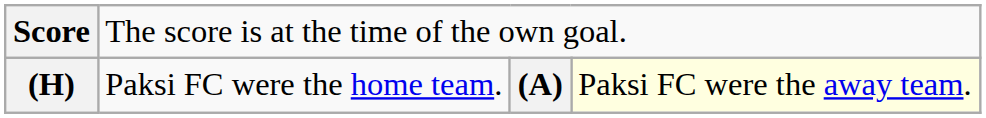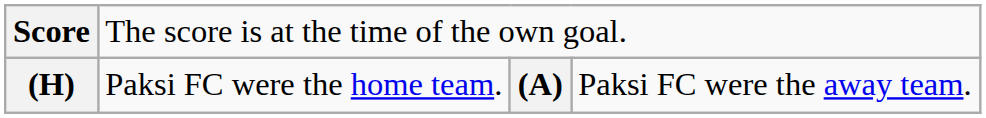(775, 84) lightyellow background -> (775, 84) no background
